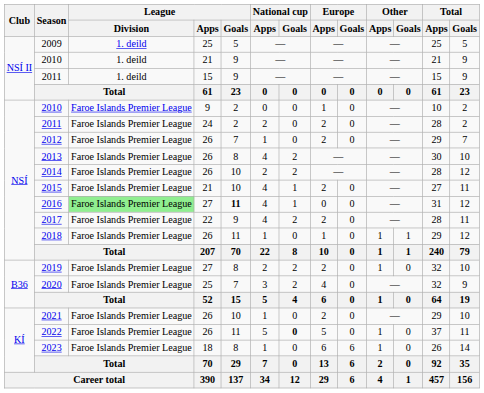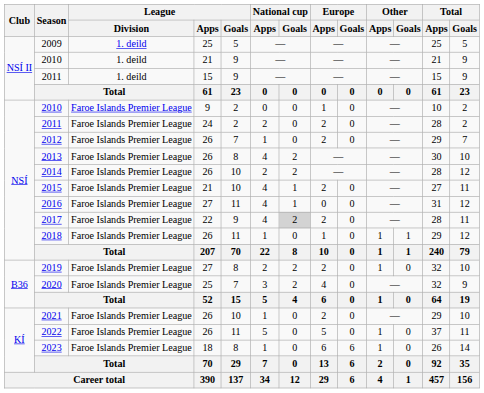(131, 204) lightgreen background -> (131, 204) no background
(236, 204) bold -> (236, 204) normal
(295, 220) no background -> (295, 220) lightgrey background
(295, 332) bold -> (295, 332) normal
